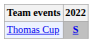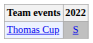(76, 30) bold -> (76, 30) normal
